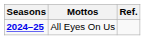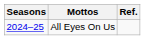(25, 27) bold -> (25, 27) normal
